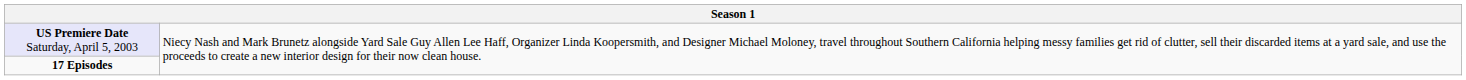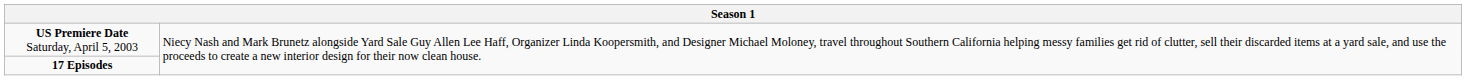(82, 39) lavender background -> (82, 39) no background
